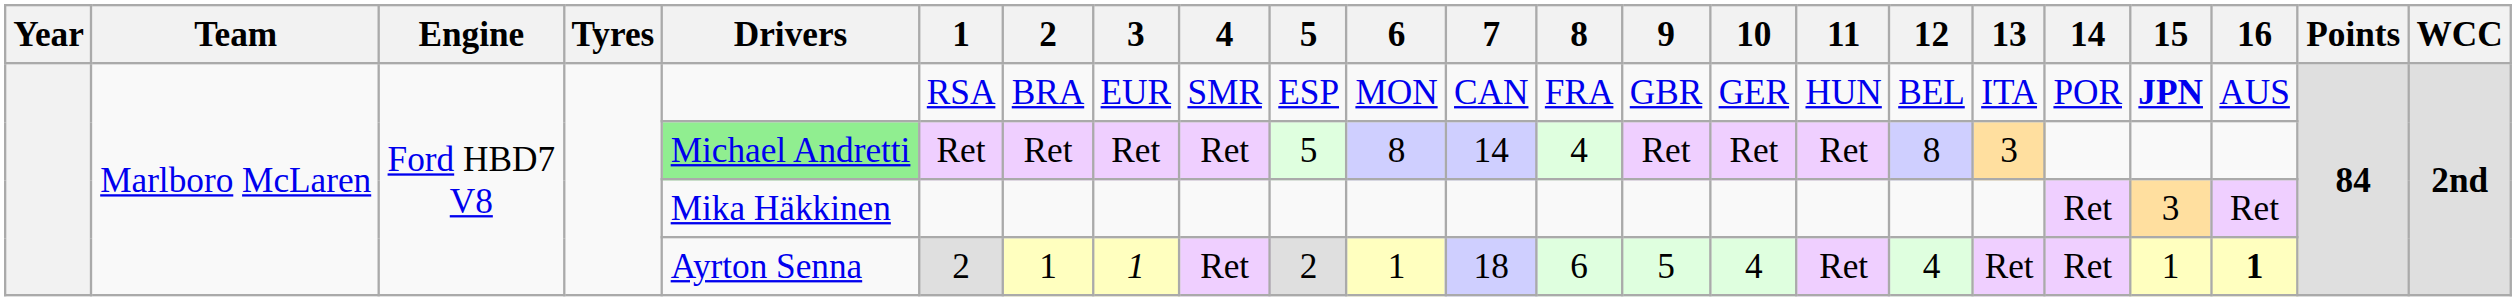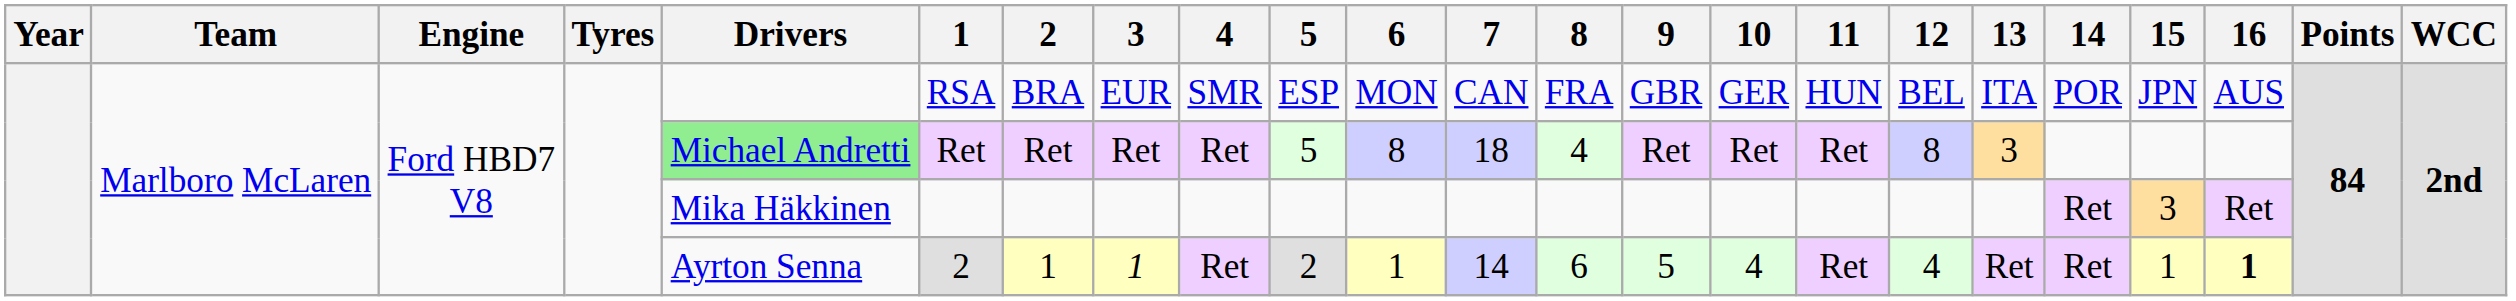(2171, 91) bold -> (2168, 91) normal
(1491, 150) 14 -> (1491, 150) 18
(1491, 266) 18 -> (1491, 266) 14
